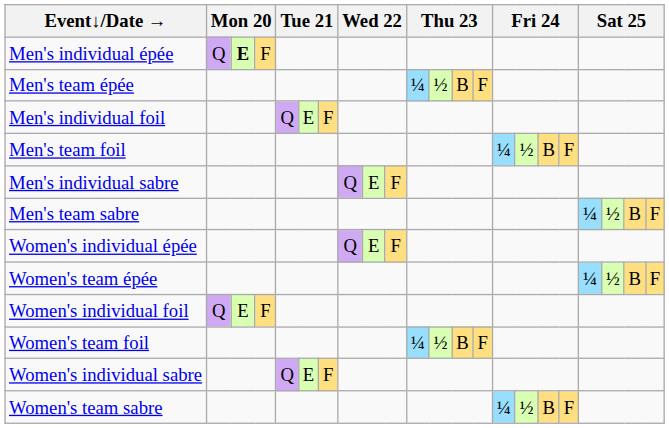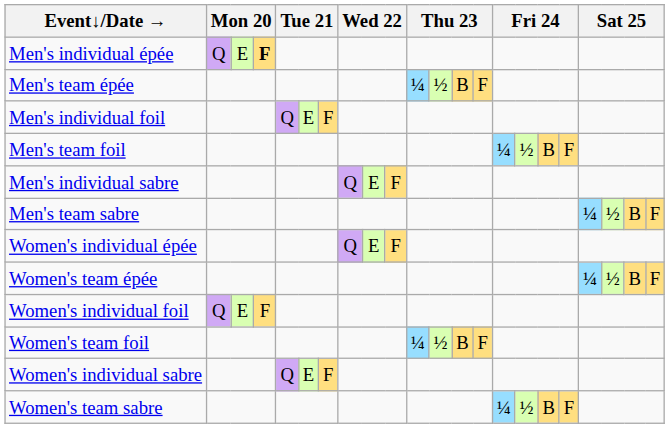(243, 53) bold -> (242, 53) normal
(265, 53) normal -> (265, 53) bold
